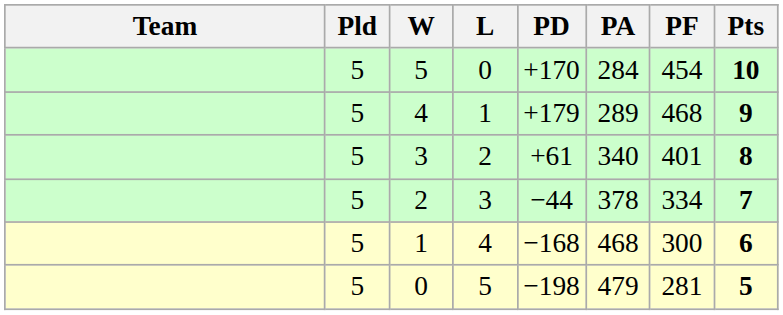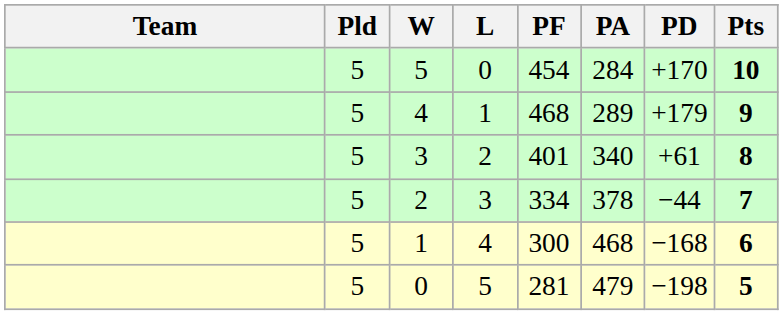columns swapped: (682, 26) <-> (552, 26)
